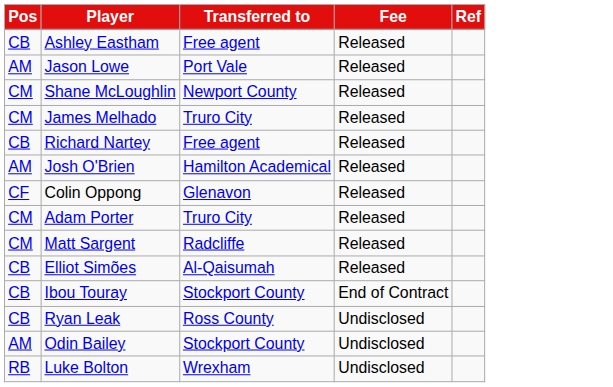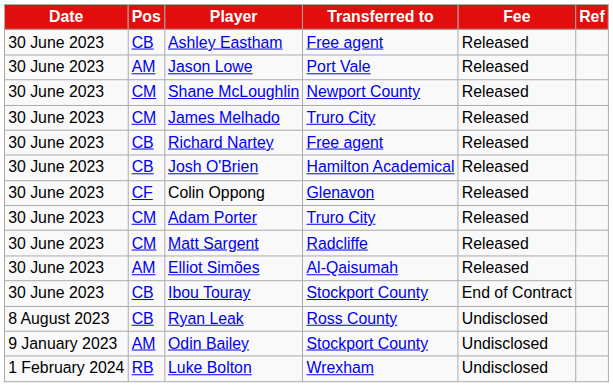+ column: (66, 17)
(20, 167) AM -> (143, 167) CB
(19, 268) CB -> (144, 268) AM
